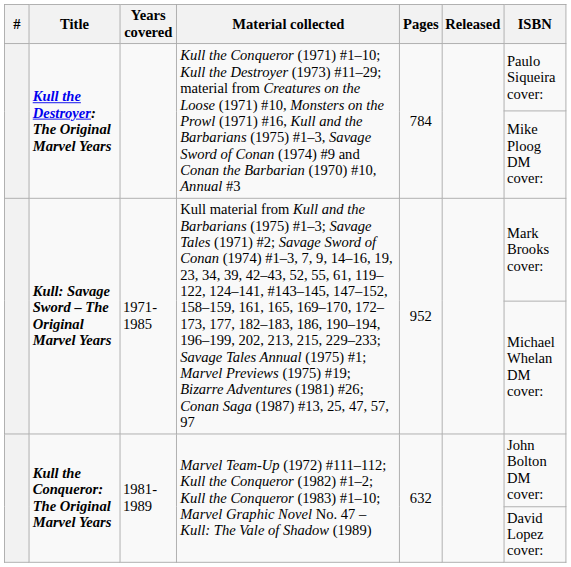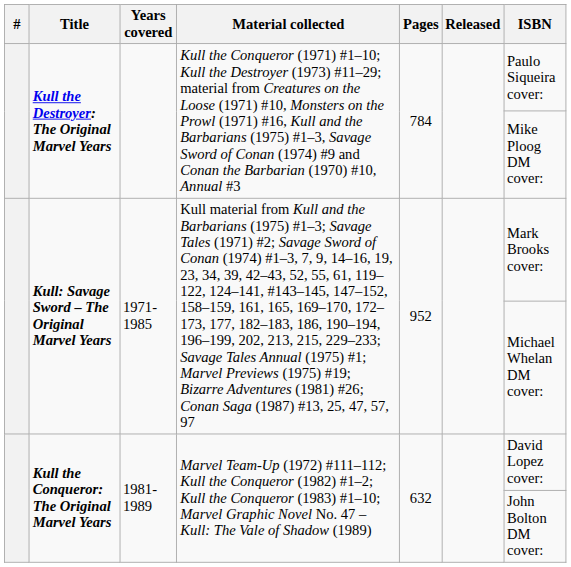(527, 470) John Bolton DM cover: -> (525, 462) David Lopez cover:
(525, 534) David Lopez cover: -> (527, 526) John Bolton DM cover:
